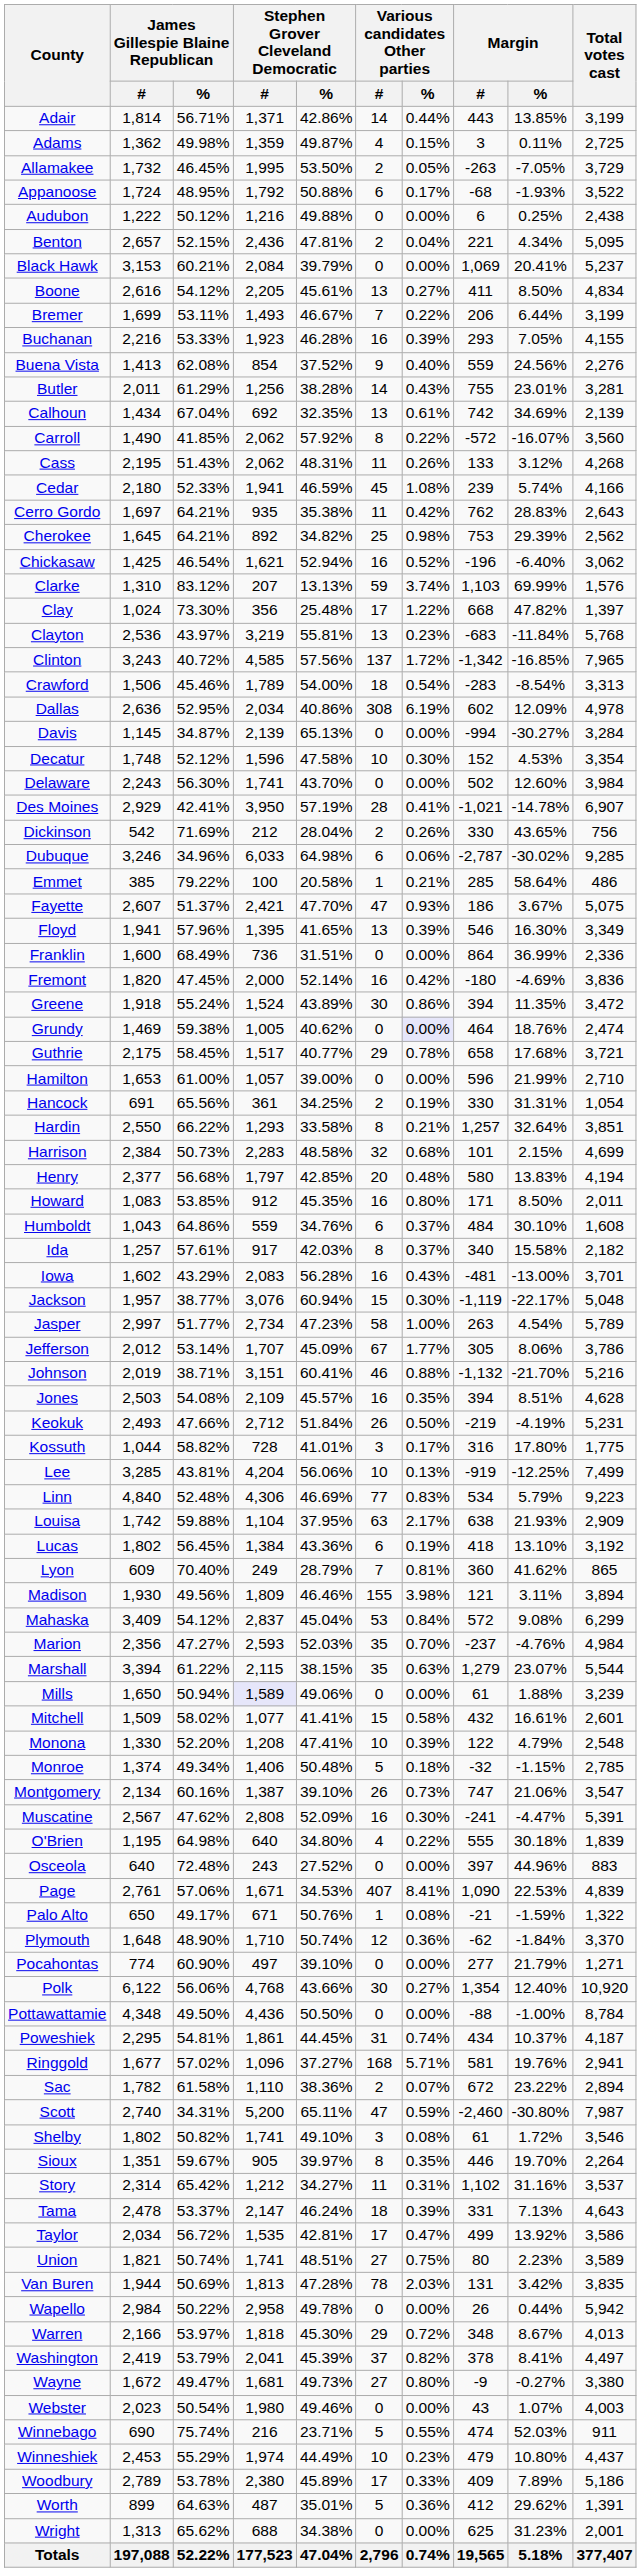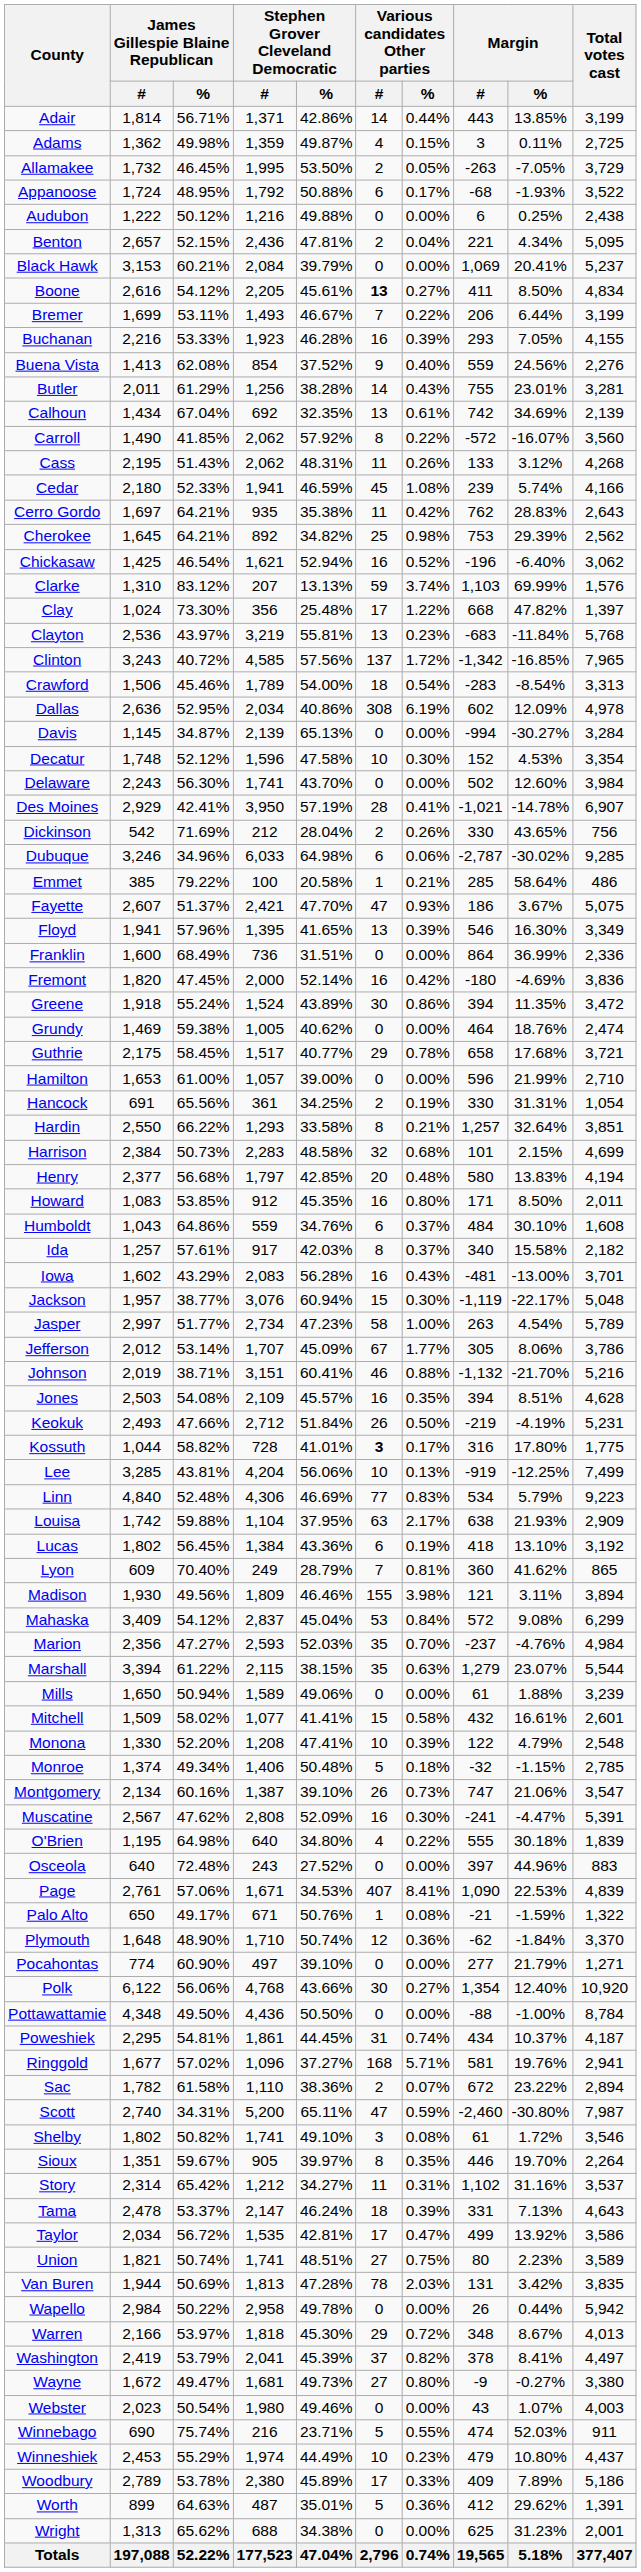(379, 290) normal -> (379, 290) bold
(428, 1029) lavender background -> (428, 1029) no background
(379, 1447) normal -> (379, 1447) bold
(265, 1693) lavender background -> (265, 1693) no background
